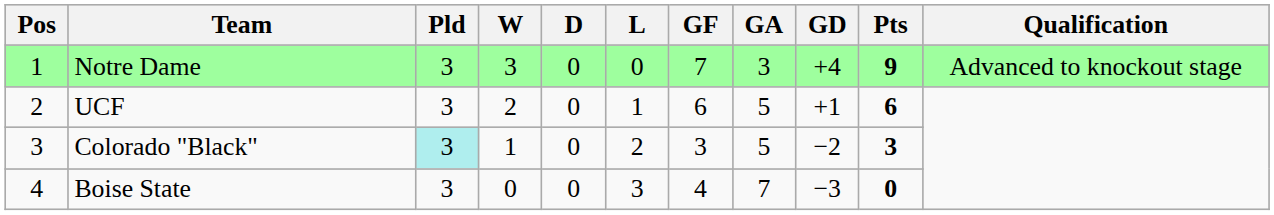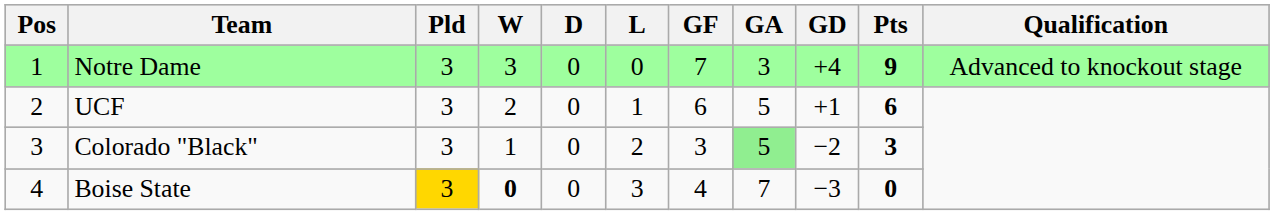(447, 147) paleturquoise background -> (447, 147) no background
(764, 147) no background -> (764, 147) lightgreen background
(447, 188) no background -> (447, 188) gold background
(510, 188) normal -> (510, 188) bold
